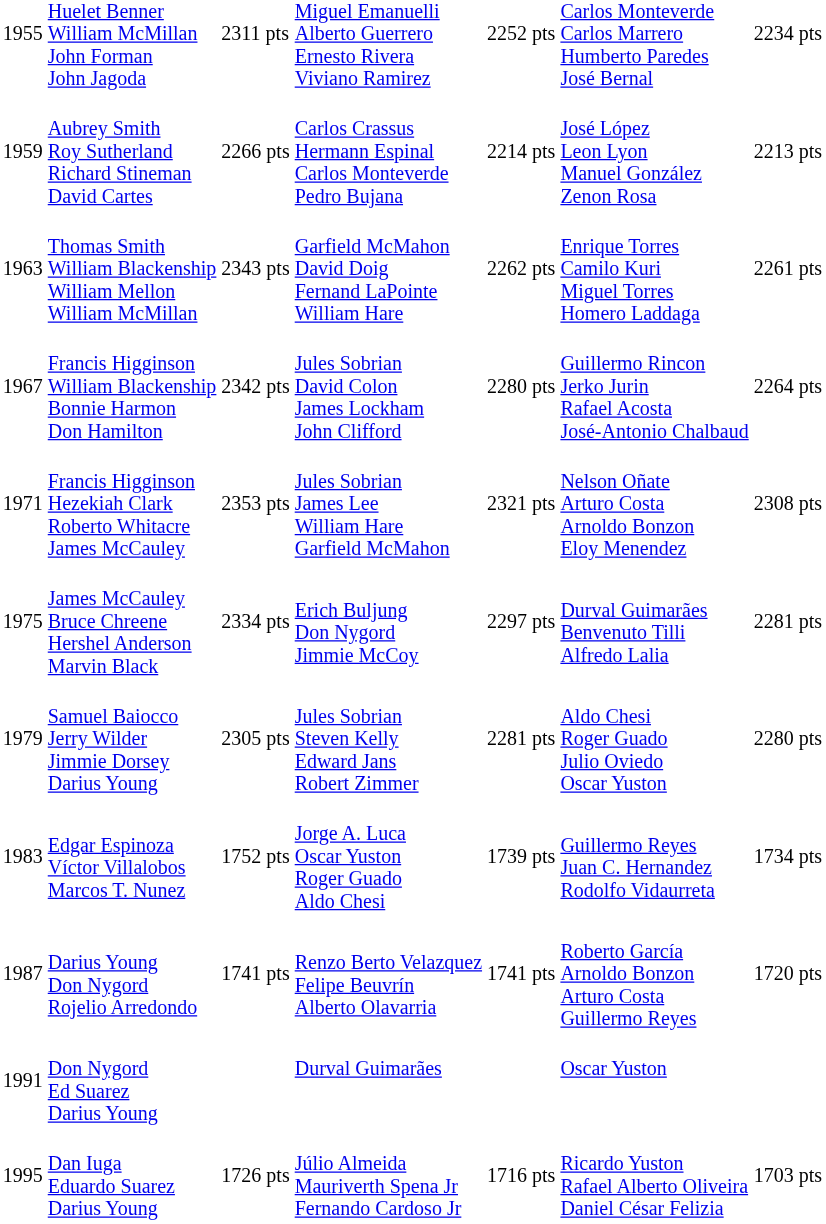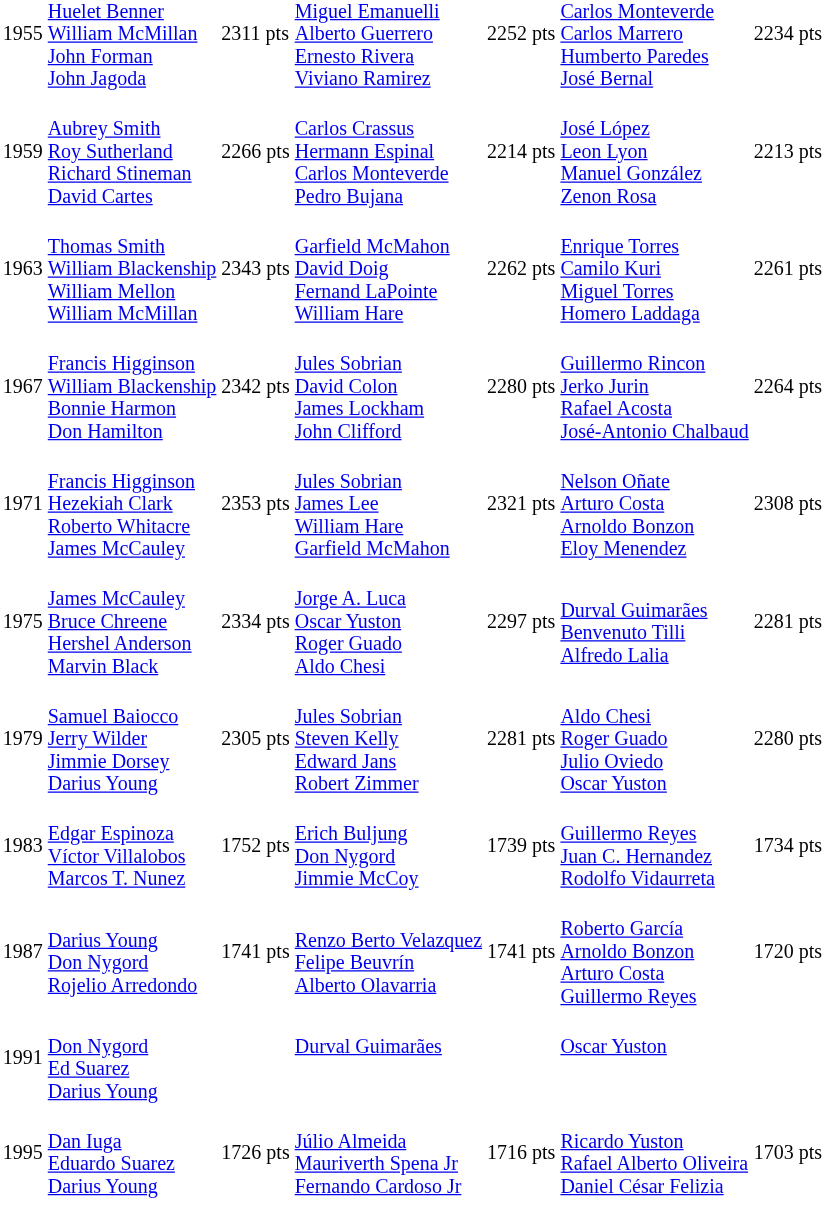(357, 632) Erich Buljung Don Nygord Jimmie McCoy -> (350, 632) Jorge A. Luca Oscar Yuston Roger Guado Aldo Chesi
(350, 867) Jorge A. Luca Oscar Yuston Roger Guado Aldo Chesi -> (357, 856) Erich Buljung Don Nygord Jimmie McCoy
